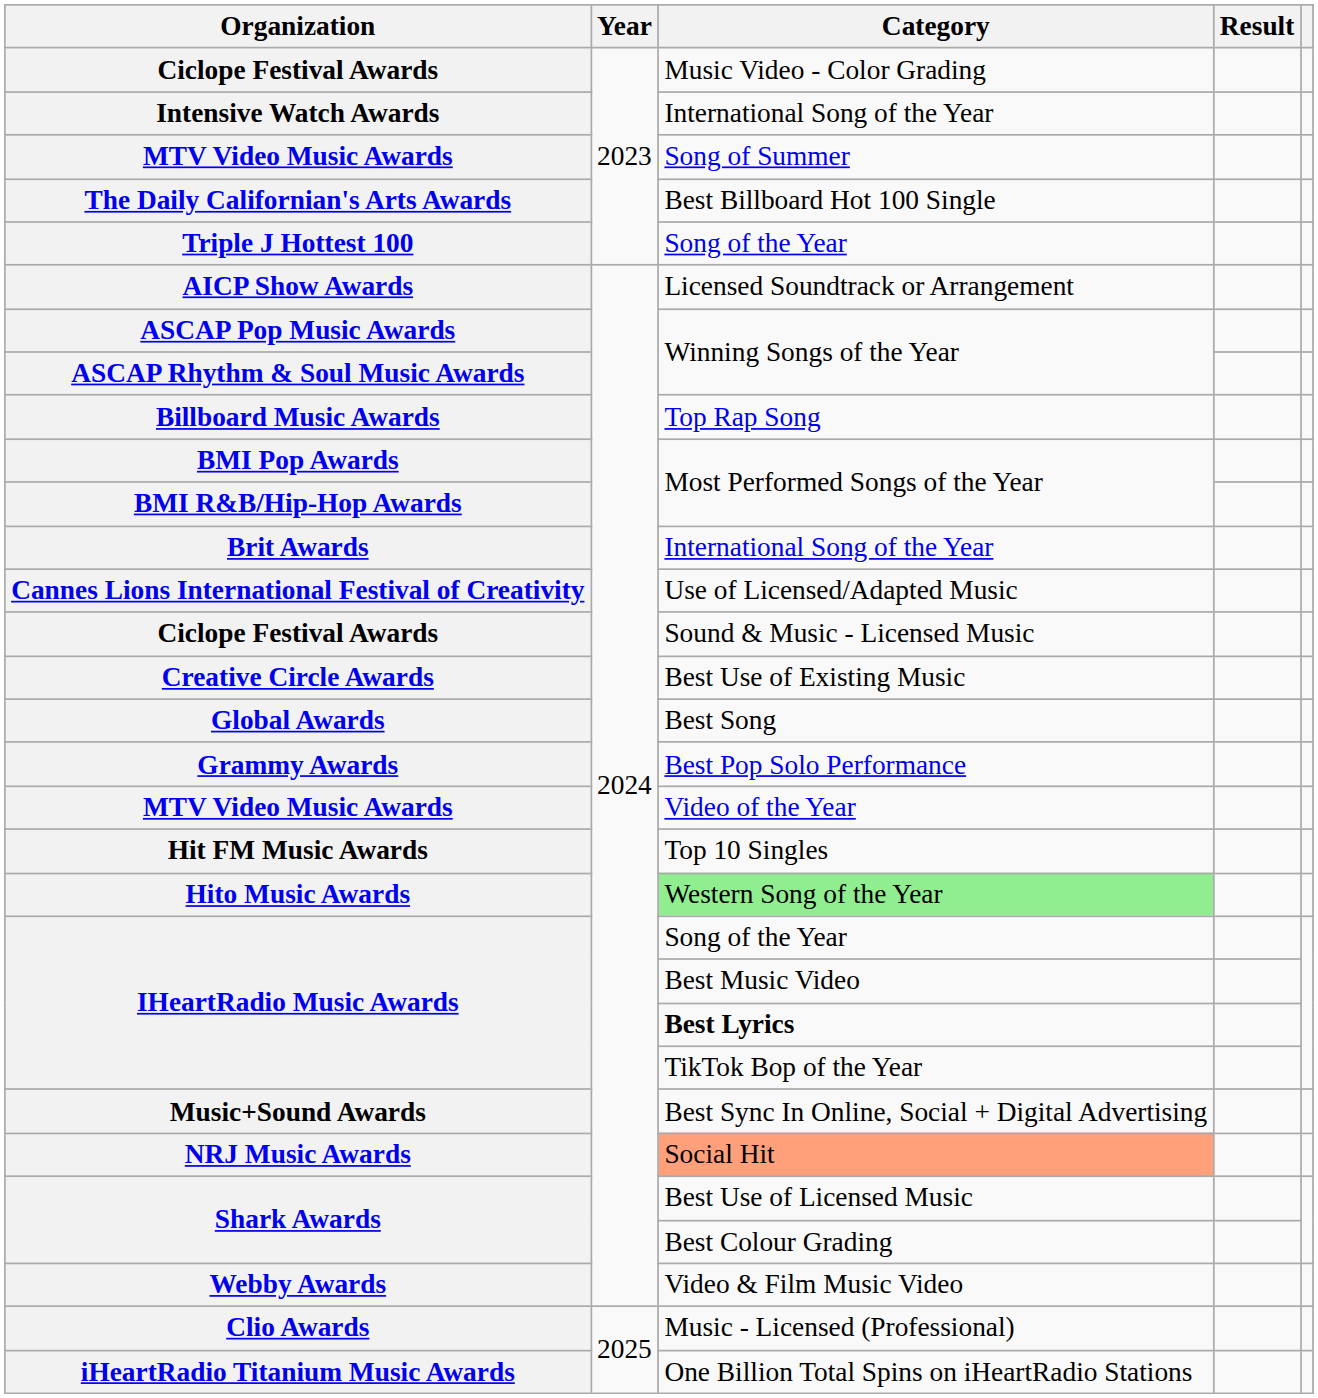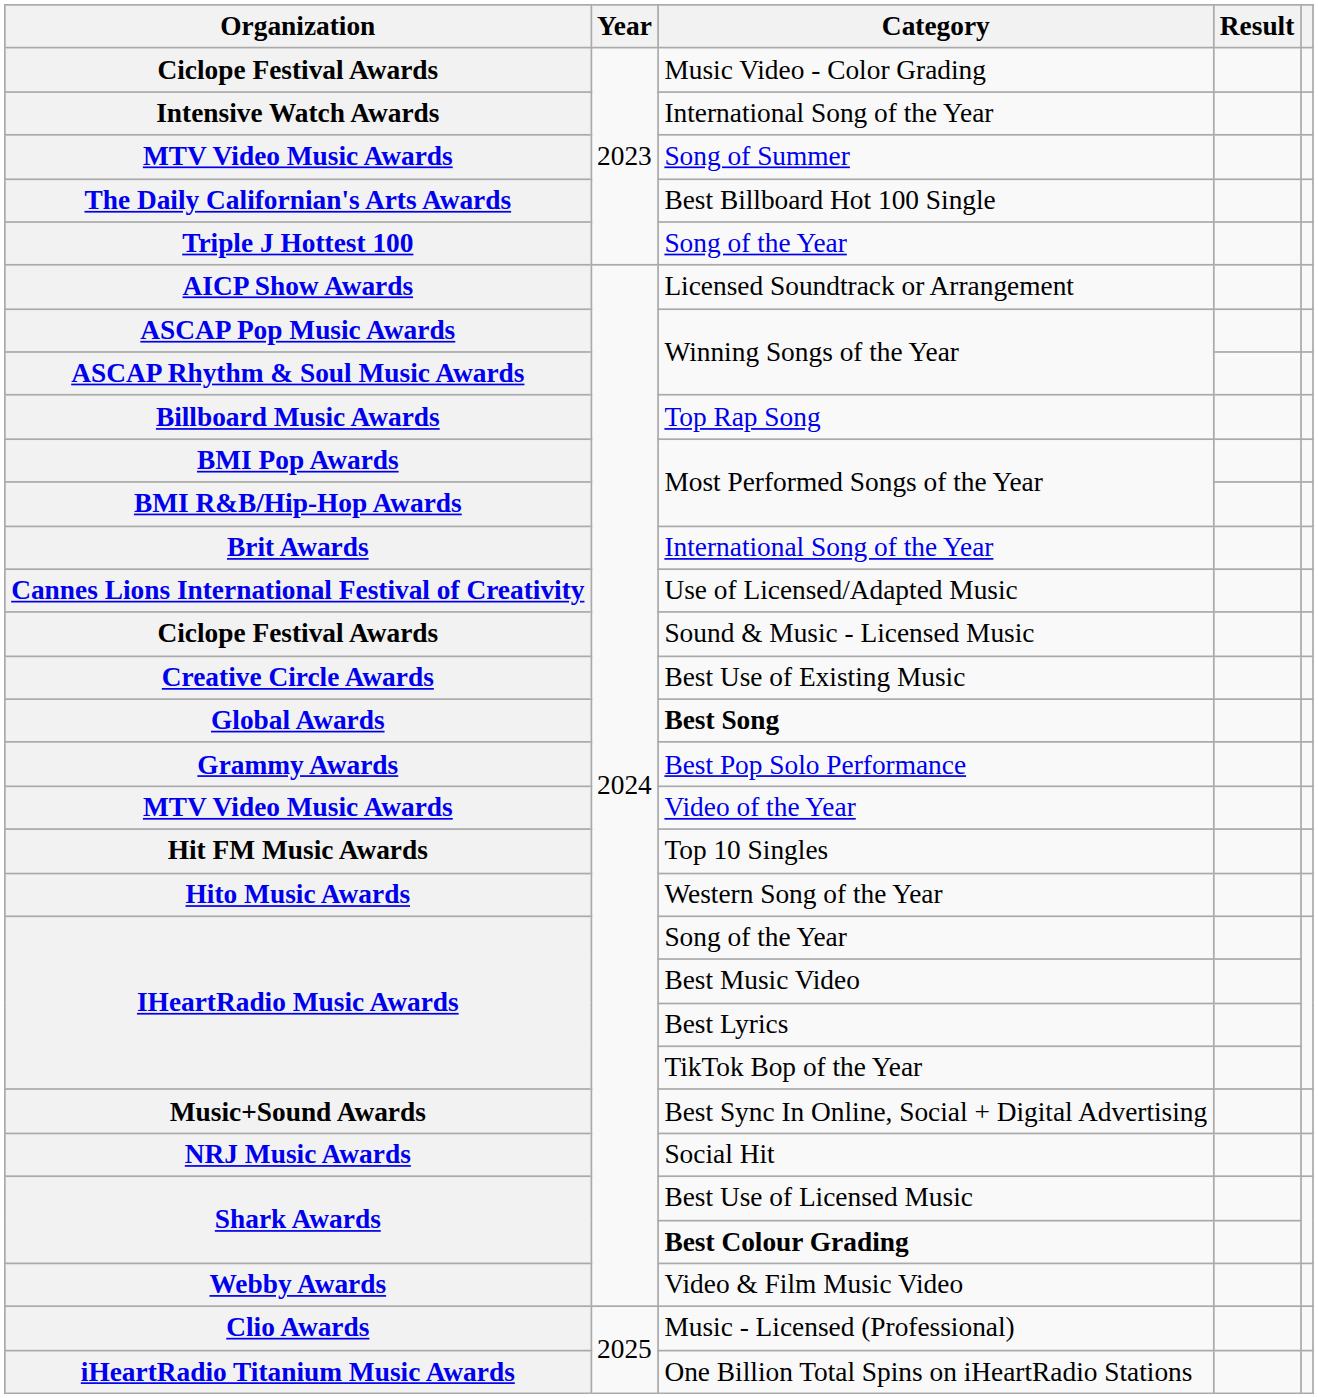(720, 720) normal -> (722, 720) bold
(804, 894) lightgreen background -> (804, 894) no background
(729, 1024) bold -> (726, 1024) normal
(720, 1154) lightsalmon background -> (720, 1154) no background
(778, 1241) normal -> (787, 1241) bold
